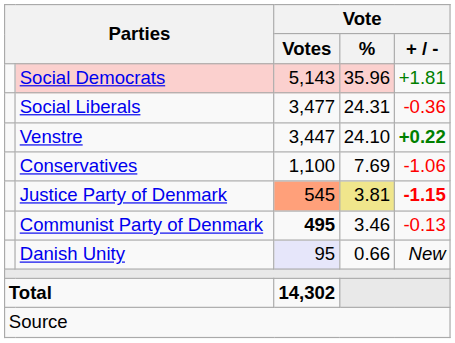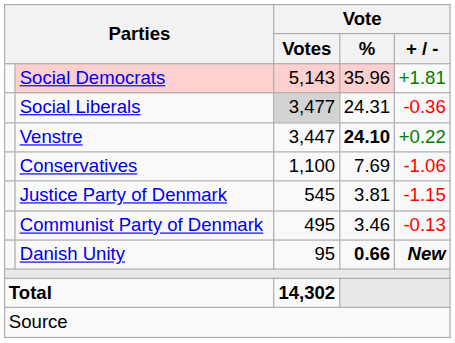(312, 107) no background -> (312, 107) lightgrey background
(367, 136) normal -> (367, 136) bold
(422, 136) bold -> (422, 136) normal
(320, 195) lightsalmon background -> (320, 195) no background
(372, 195) khaki background -> (372, 195) no background
(425, 195) bold -> (425, 195) normal
(320, 225) bold -> (320, 225) normal
(325, 254) lavender background -> (325, 254) no background
(372, 254) normal -> (372, 254) bold
(427, 254) normal -> (427, 254) bold
